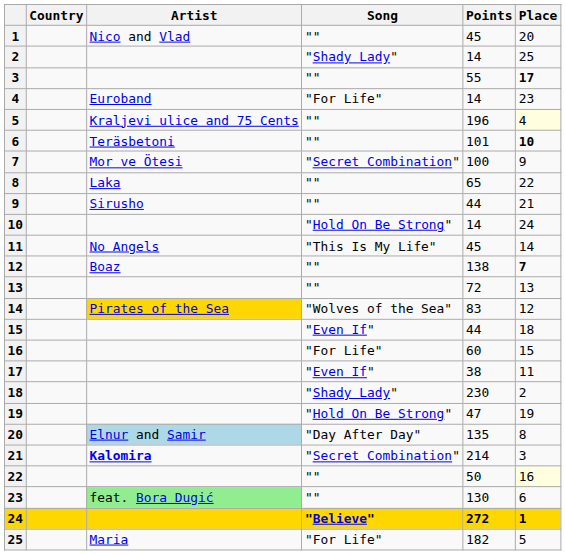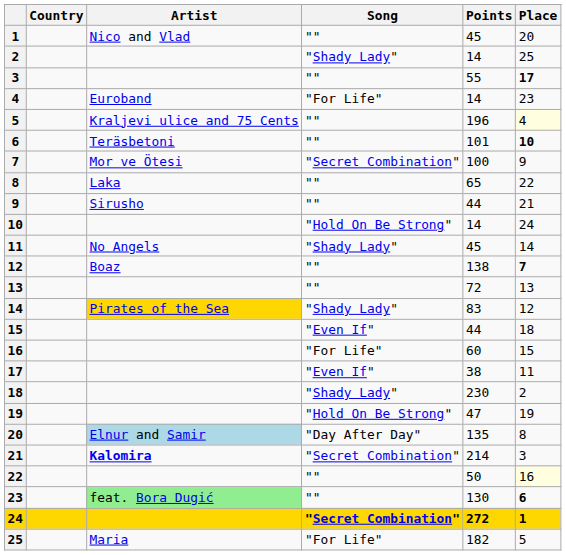(371, 246) "This Is My Life" -> (351, 246) "Shady Lady"
(379, 309) "Wolves of the Sea" -> (351, 309) "Shady Lady"
(523, 497) normal -> (523, 497) bold
(340, 518) "Believe" -> (382, 518) "Secret Combination"
